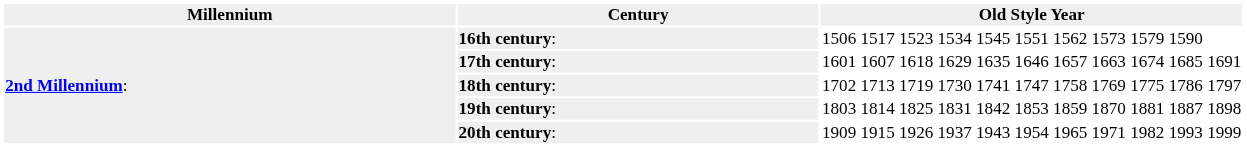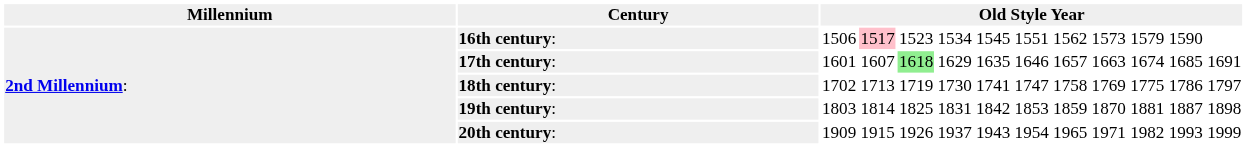(878, 38) no background -> (878, 38) pink background
(916, 61) no background -> (916, 61) lightgreen background
